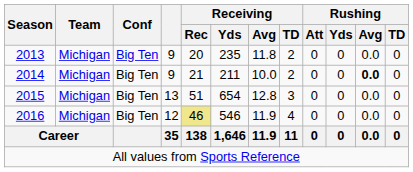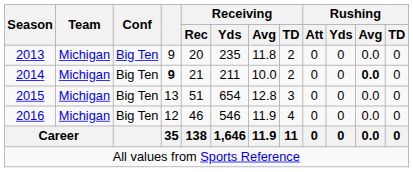(171, 75) normal -> (171, 75) bold
(196, 116) khaki background -> (196, 116) no background
